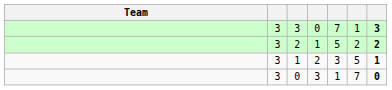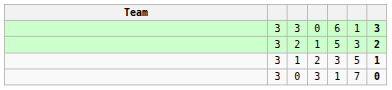(337, 29) 7 -> (337, 29) 6
(357, 45) 2 -> (357, 45) 3
